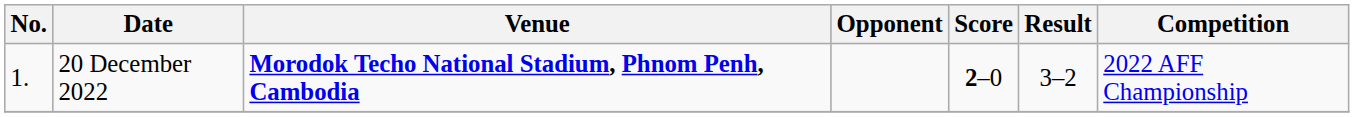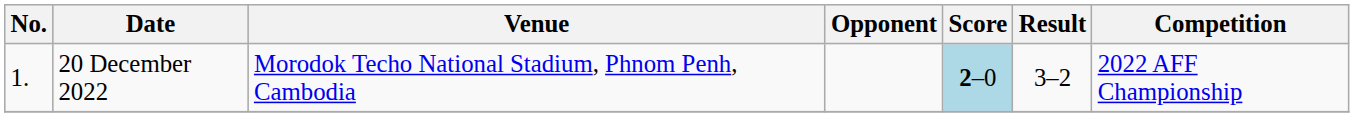(507, 77) bold -> (496, 77) normal
(984, 77) no background -> (978, 77) lightblue background
